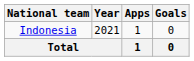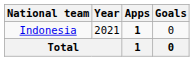(137, 30) normal -> (137, 30) bold
